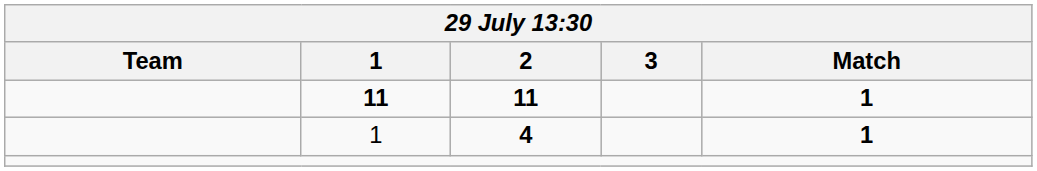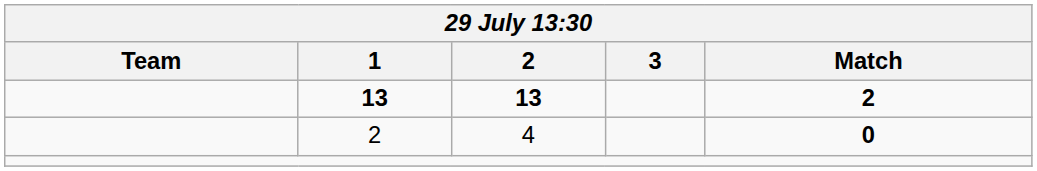(376, 98) 11 -> (375, 98) 13
(526, 98) 11 -> (528, 98) 13
(867, 98) 1 -> (868, 98) 2
(376, 135) 1 -> (375, 135) 2
(526, 135) bold -> (528, 135) normal
(867, 135) 1 -> (868, 135) 0
